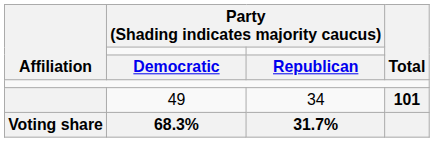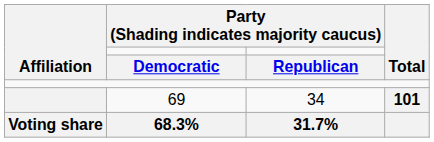(176, 99) 49 -> (176, 99) 69
